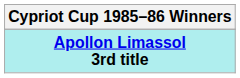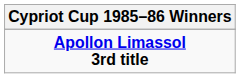(120, 51) paleturquoise background -> (120, 51) no background
